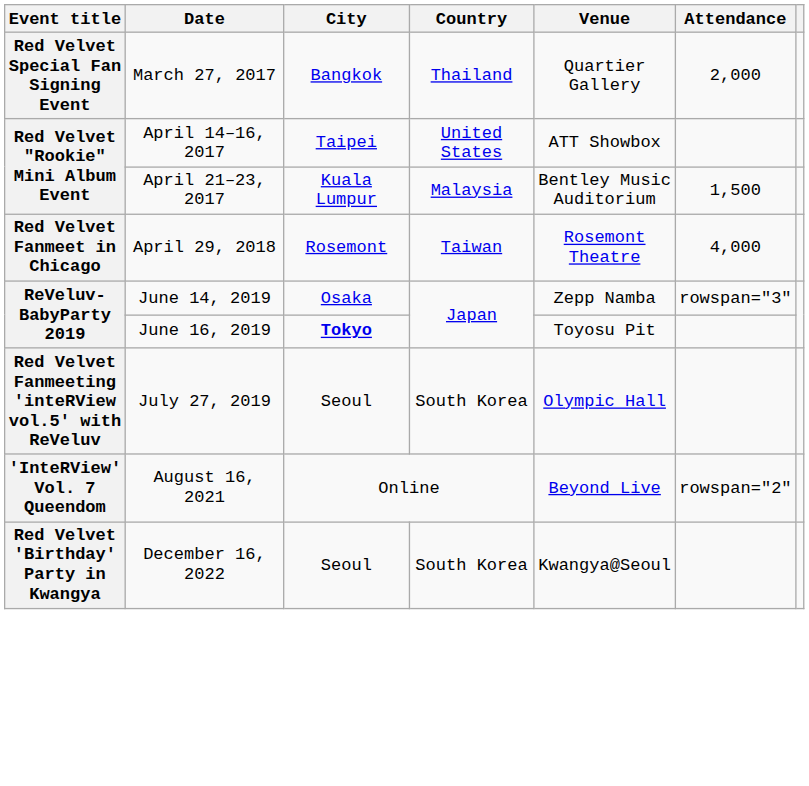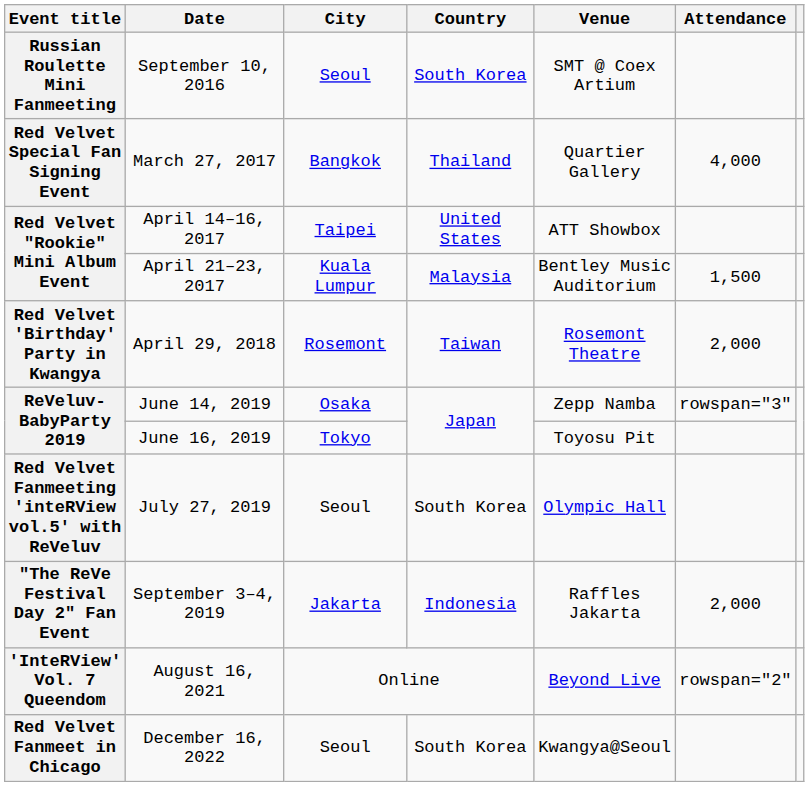+ row: (205, 76)
(735, 76) 2,000 -> (735, 162) 4,000
(65, 247) Red Velvet Fanmeet in Chicago -> (65, 344) Red Velvet 'Birthday' Party in Kwangya
(735, 247) 4,000 -> (735, 344) 2,000
(346, 331) bold -> (345, 438) normal
+ row: (205, 604)
(65, 565) Red Velvet 'Birthday' Party in Kwangya -> (65, 748) Red Velvet Fanmeet in Chicago
